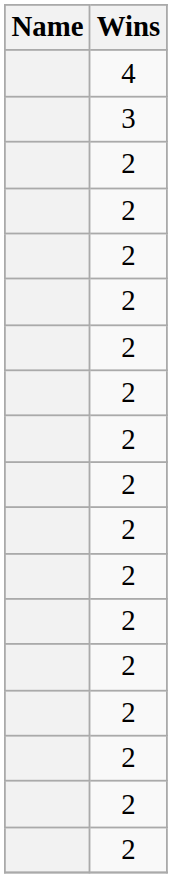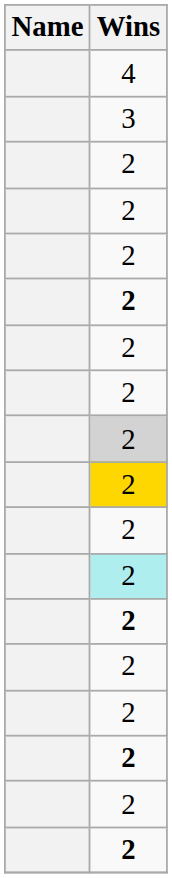(129, 301) normal -> (129, 301) bold
(129, 438) no background -> (129, 438) lightgrey background
(129, 484) no background -> (129, 484) gold background
(129, 575) no background -> (129, 575) paleturquoise background
(129, 621) normal -> (129, 621) bold
(129, 758) normal -> (129, 758) bold
(129, 849) normal -> (129, 849) bold
